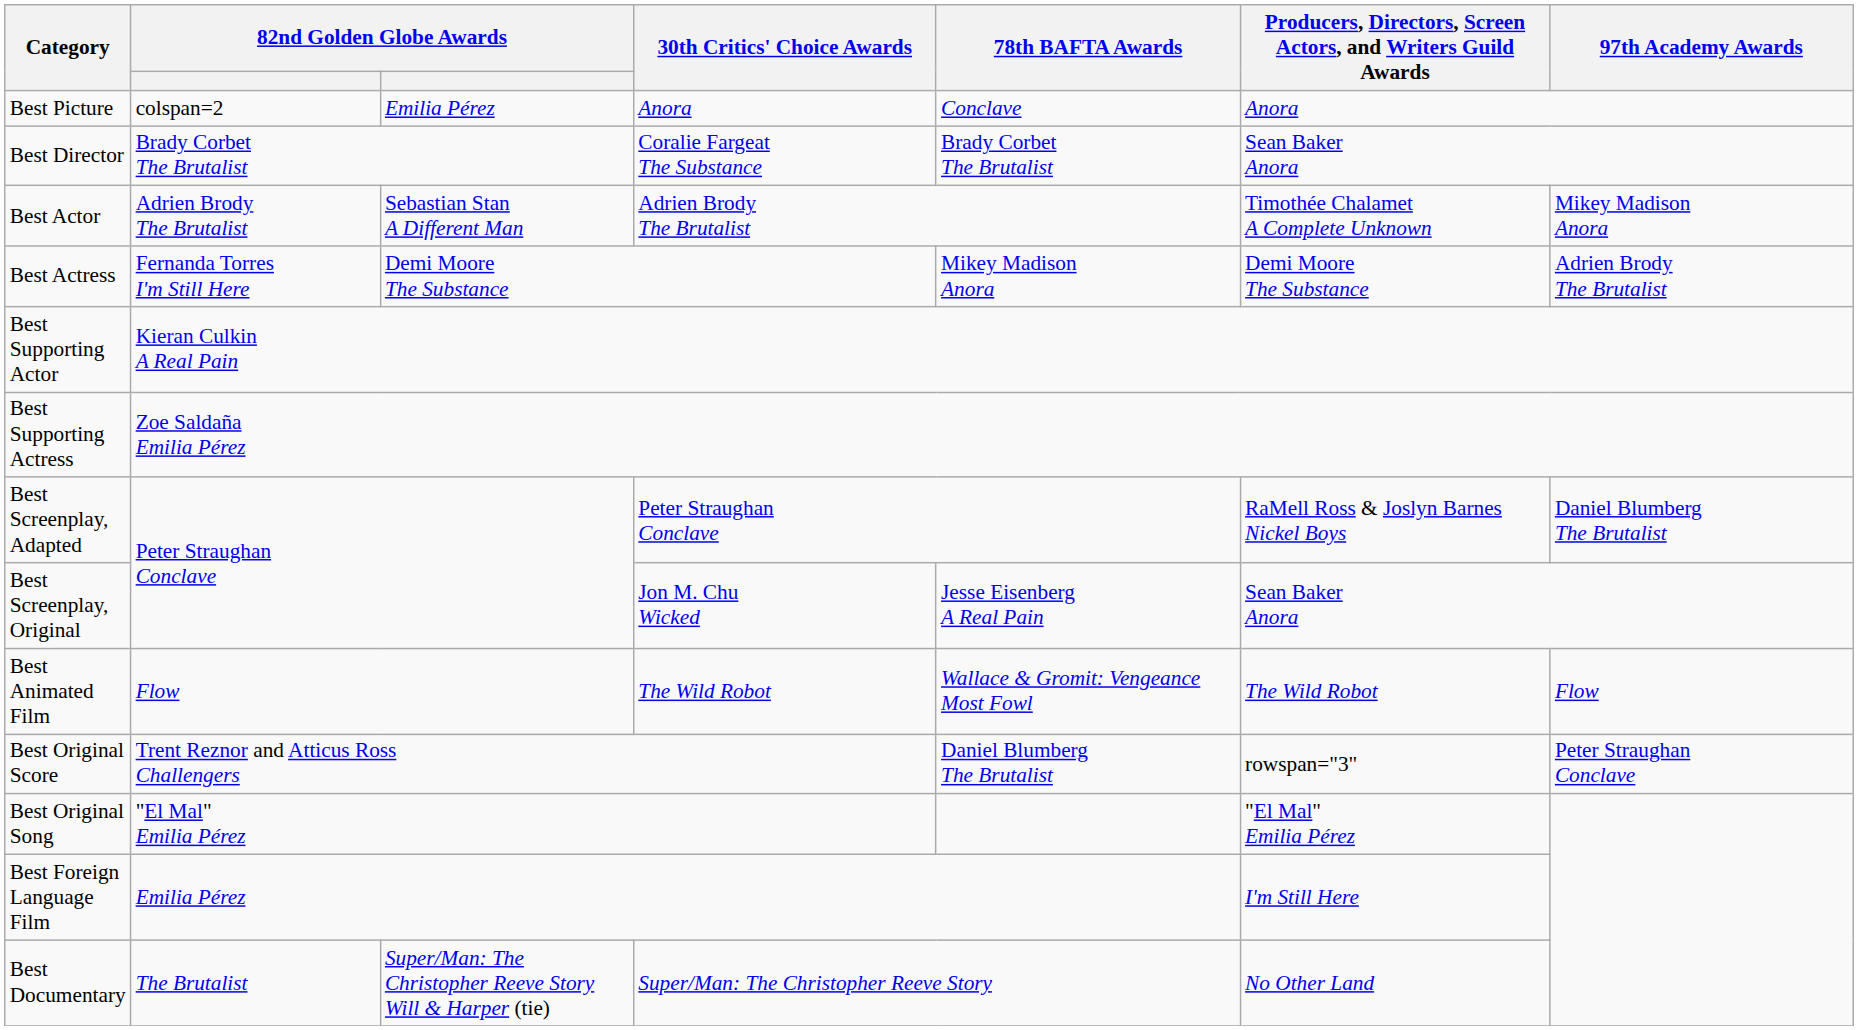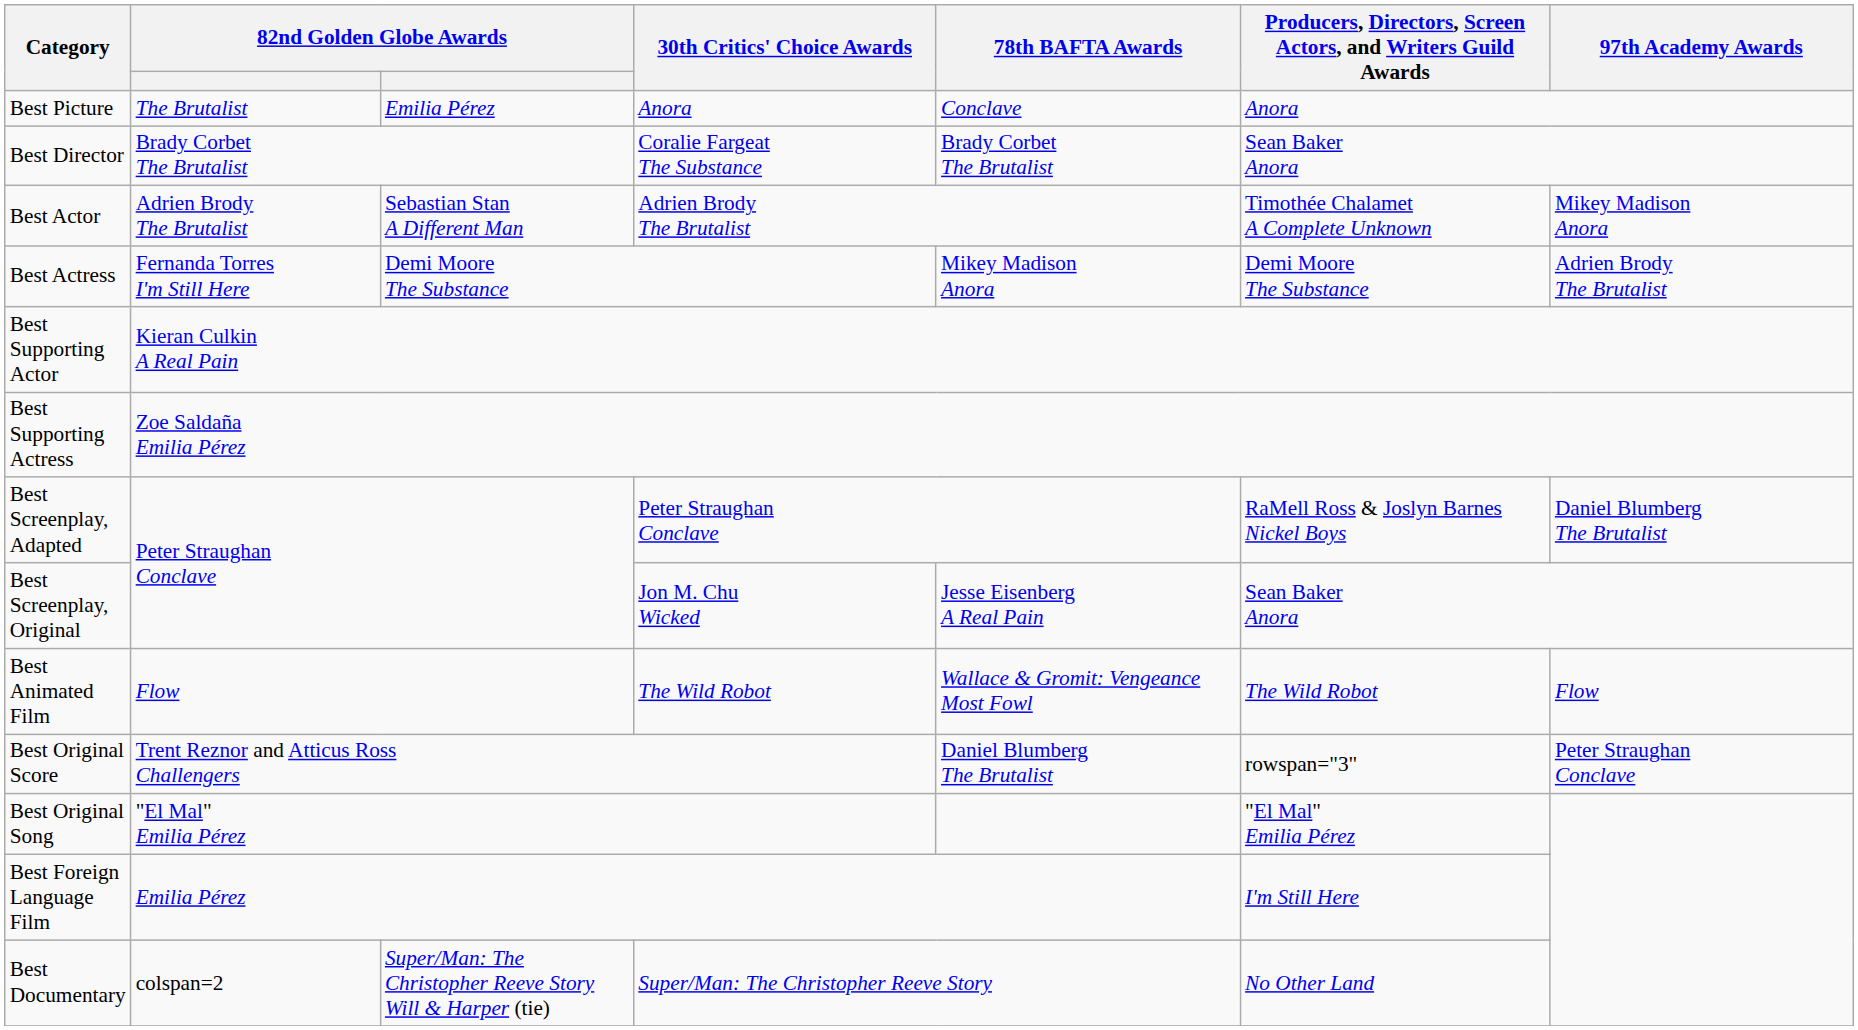(180, 107) colspan=2 -> (192, 107) The Brutalist
(192, 982) The Brutalist -> (180, 982) colspan=2
